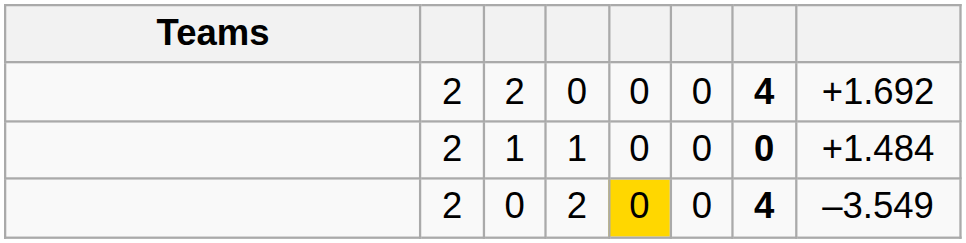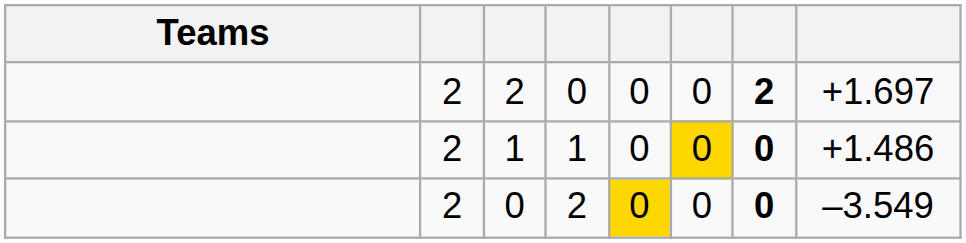(764, 91) 4 -> (764, 91) 2
(878, 91) +1.692 -> (878, 91) +1.697
(702, 149) no background -> (702, 149) gold background
(878, 149) +1.484 -> (878, 149) +1.486
(764, 206) 4 -> (764, 206) 0
